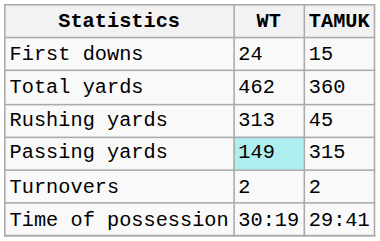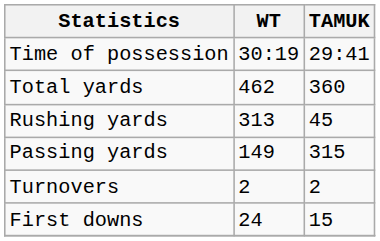rows swapped: (77, 54) <-> (119, 220)
(257, 154) paleturquoise background -> (257, 154) no background
